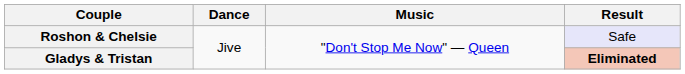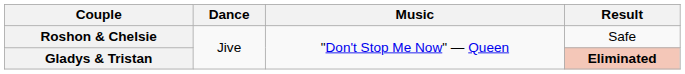(622, 36) lavender background -> (622, 36) no background
